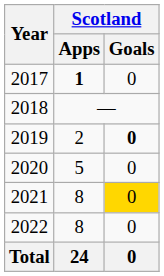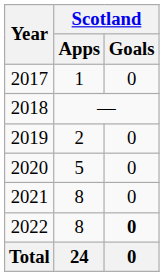(79, 78) bold -> (79, 78) normal
(132, 138) bold -> (132, 138) normal
(132, 197) gold background -> (132, 197) no background
(132, 227) normal -> (132, 227) bold
